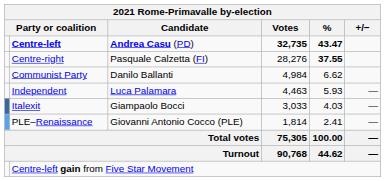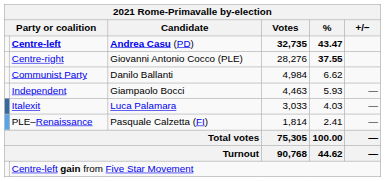(159, 59) Pasquale Calzetta (FI) -> (177, 59) Giovanni Antonio Cocco (PLE)
(143, 90) Luca Palamara -> (147, 90) Giampaolo Bocci
(147, 106) Giampaolo Bocci -> (143, 106) Luca Palamara
(177, 122) Giovanni Antonio Cocco (PLE) -> (159, 122) Pasquale Calzetta (FI)
